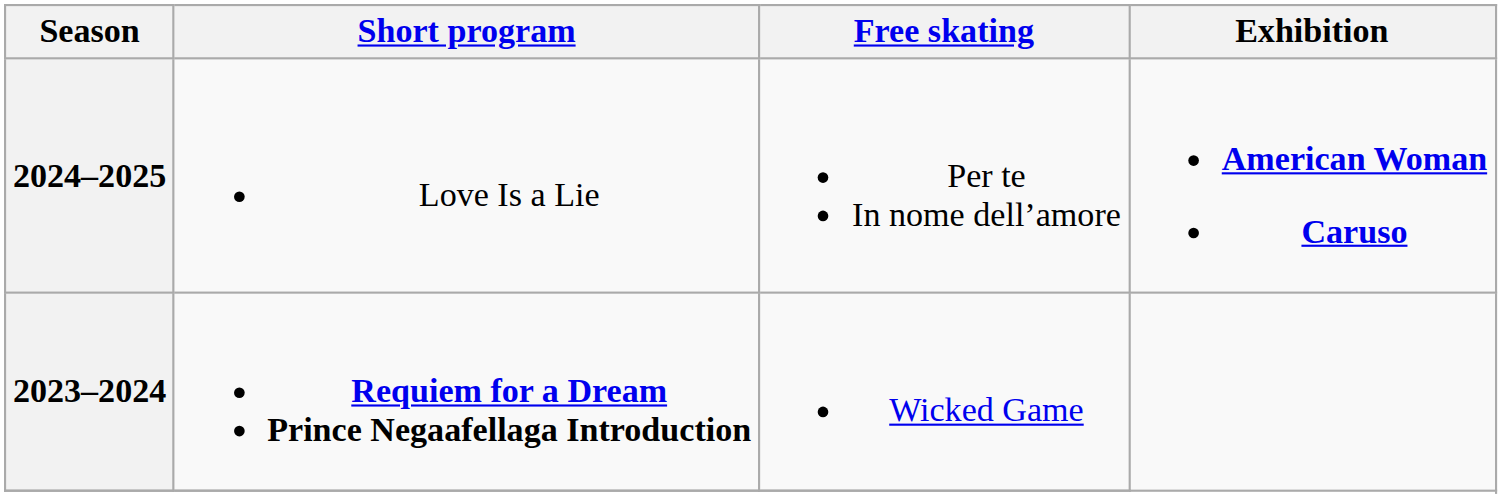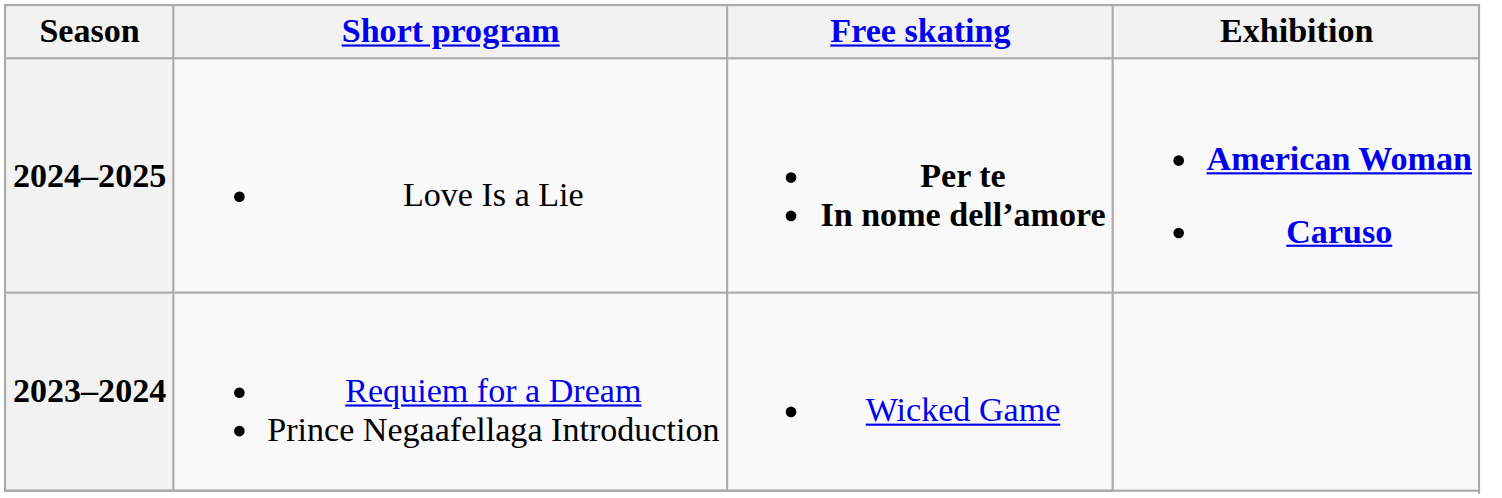(944, 195) normal -> (920, 195) bold
(467, 411) bold -> (451, 411) normal
